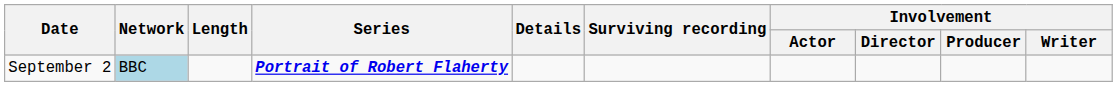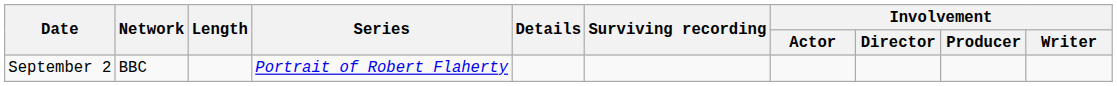(133, 68) lightblue background -> (133, 68) no background
(382, 68) bold -> (382, 68) normal
